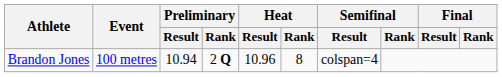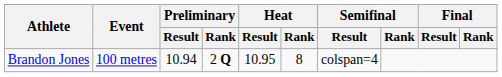(260, 60) 10.96 -> (260, 60) 10.95
